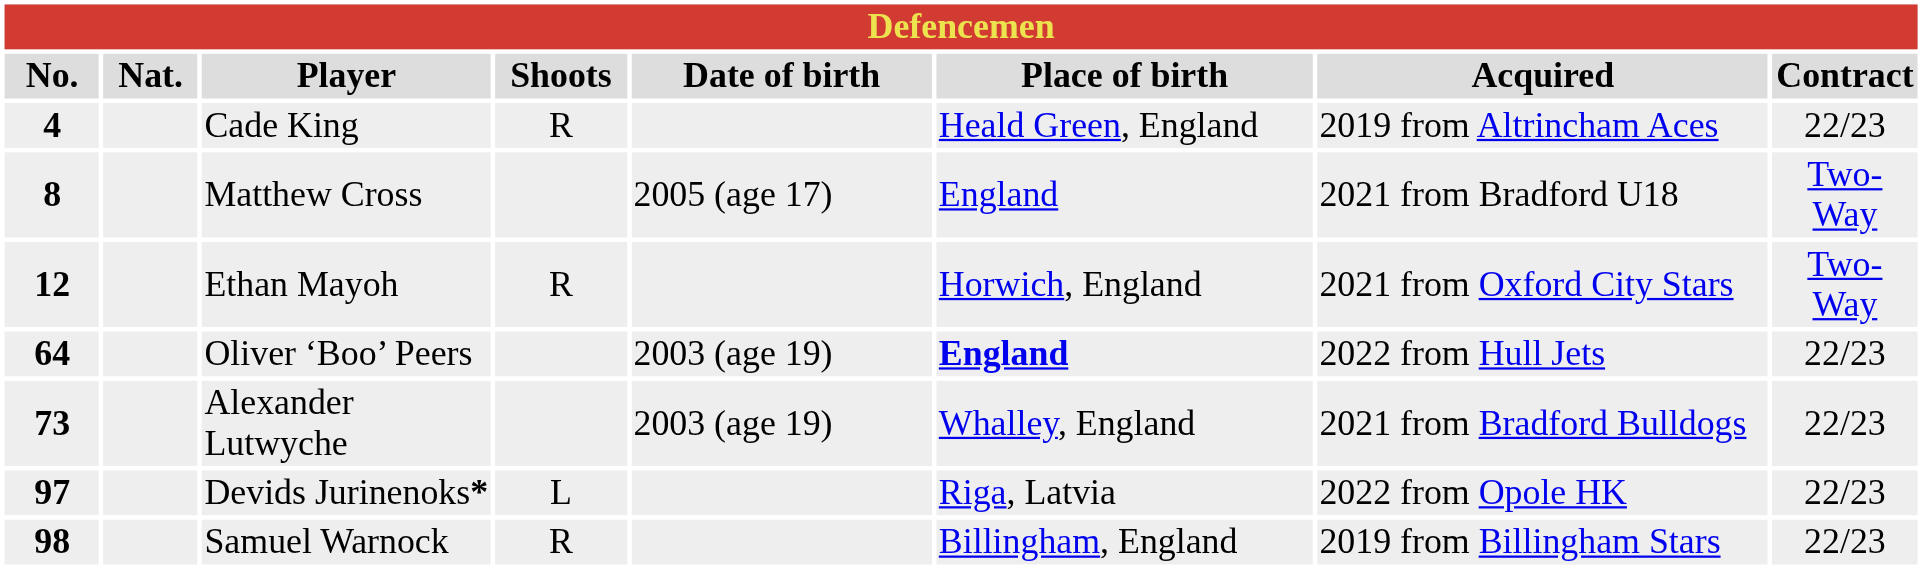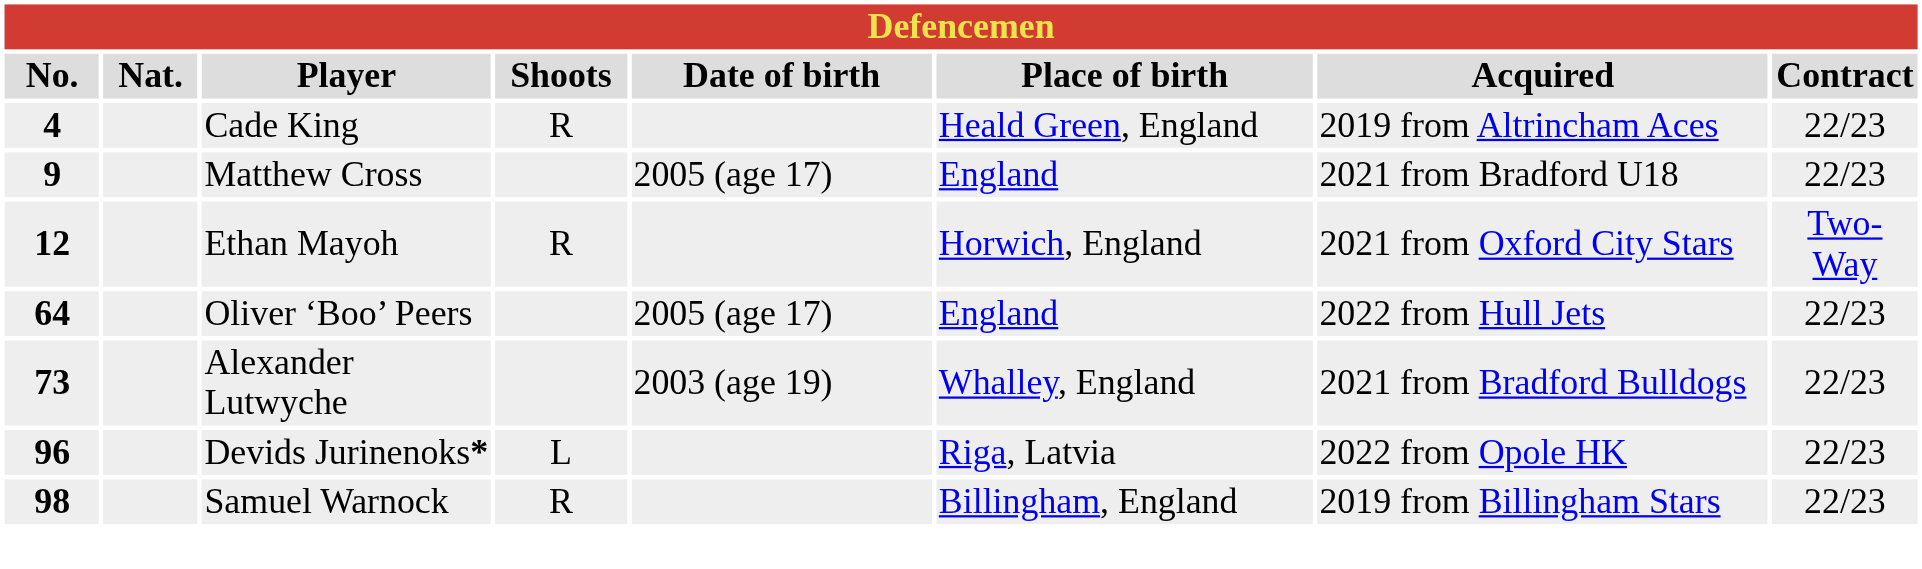(52, 194) 8 -> (52, 174) 9
(1845, 194) Two-Way -> (1845, 174) 22/23
(733, 353) 2003 (age 19) -> (733, 312) 2005 (age 17)
(1004, 353) bold -> (999, 312) normal
(52, 492) 97 -> (52, 451) 96
